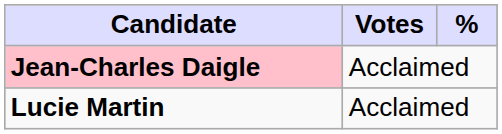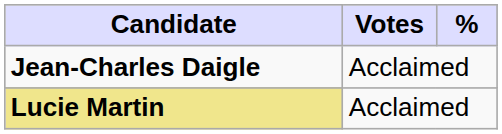(135, 66) pink background -> (135, 66) no background
(88, 107) no background -> (88, 107) khaki background
